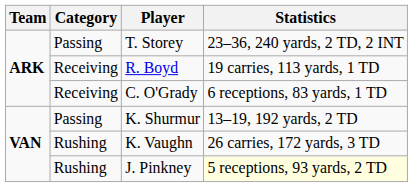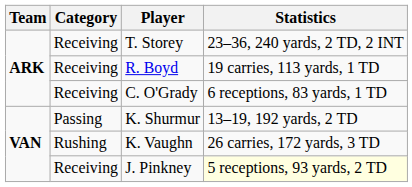(78, 43) Passing -> (86, 43) Receiving
(80, 168) Rushing -> (86, 168) Receiving
